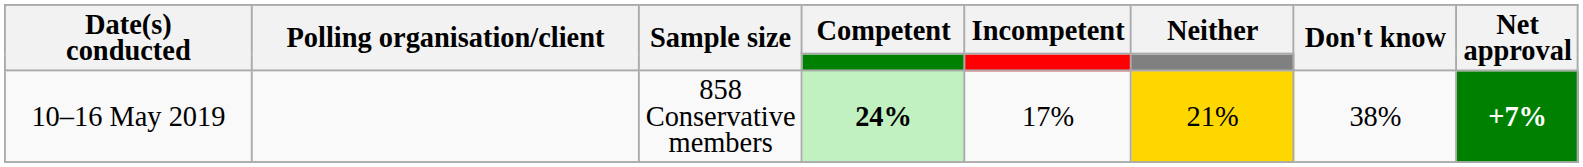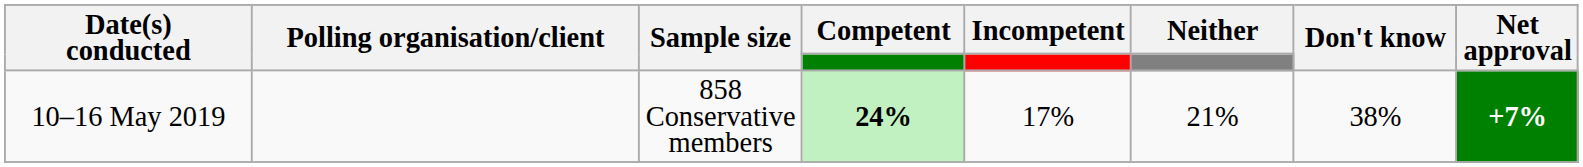(1213, 116) gold background -> (1213, 116) no background
